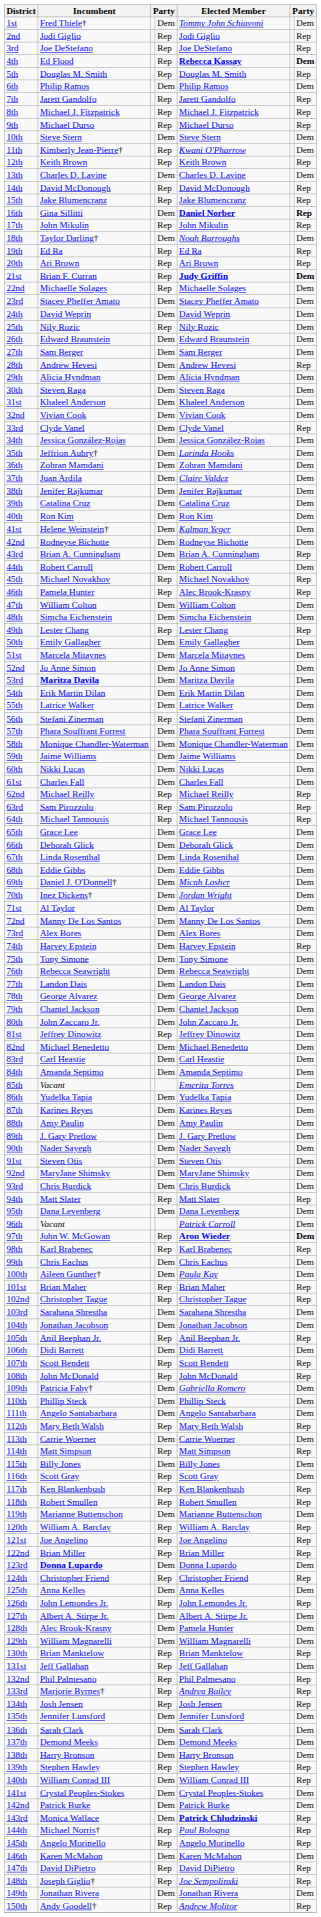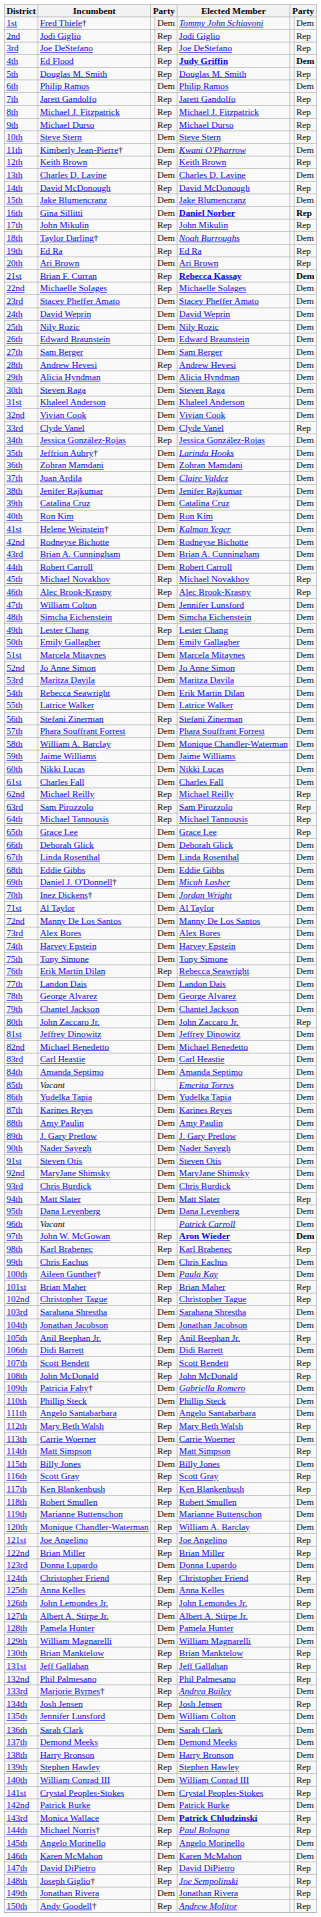(210, 61) Rebecca Kassay -> (204, 61) Judy Griffin
(305, 137) Dem -> (304, 137) Rep
(164, 150) Rep -> (166, 150) Dem
(164, 200) Rep -> (166, 200) Dem
(304, 200) Rep -> (305, 200) Dem
(164, 263) Rep -> (166, 263) Dem
(204, 276) Judy Griffin -> (210, 276) Rebecca Kassay
(164, 326) Rep -> (166, 326) Dem
(166, 364) Dem -> (164, 364) Rep
(304, 364) Rep -> (305, 364) Dem
(166, 440) Dem -> (164, 440) Rep
(304, 554) Rep -> (305, 554) Dem
(67, 592) Pamela Hunter -> (76, 592) Alec Brook-Krasny
(207, 604) William Colton -> (212, 604) Jennifer Lunsford
(304, 630) Rep -> (305, 630) Dem
(69, 680) bold -> (67, 680) normal
(73, 693) Erik Martin Dilan -> (75, 693) Rebecca Seawright
(94, 743) Monique Chandler-Waterman -> (75, 743) William A. Barclay
(305, 832) Dem -> (304, 832) Rep
(304, 946) Rep -> (305, 946) Dem
(75, 971) Rebecca Seawright -> (73, 971) Erik Martin Dilan
(166, 971) Dem -> (164, 971) Rep
(305, 1022) Dem -> (304, 1022) Rep
(164, 1034) Rep -> (166, 1034) Dem
(164, 1198) Rep -> (166, 1198) Dem
(305, 1476) Dem -> (304, 1476) Rep
(304, 1502) Rep -> (305, 1502) Dem
(75, 1527) William A. Barclay -> (94, 1527) Monique Chandler-Waterman
(304, 1527) Rep -> (305, 1527) Dem
(71, 1565) bold -> (69, 1565) normal
(76, 1628) Alec Brook-Krasny -> (67, 1628) Pamela Hunter
(305, 1666) Dem -> (304, 1666) Rep
(304, 1691) Rep -> (305, 1691) Dem
(212, 1717) Jennifer Lunsford -> (207, 1717) William Colton
(305, 1792) Dem -> (304, 1792) Rep
(304, 1843) Rep -> (305, 1843) Dem
(305, 1893) Dem -> (304, 1893) Rep
